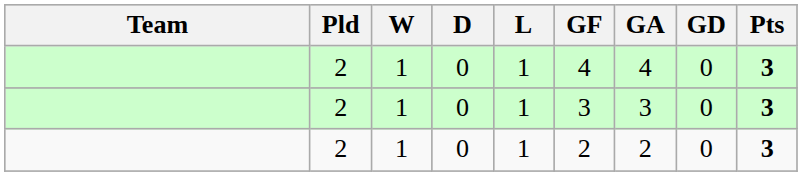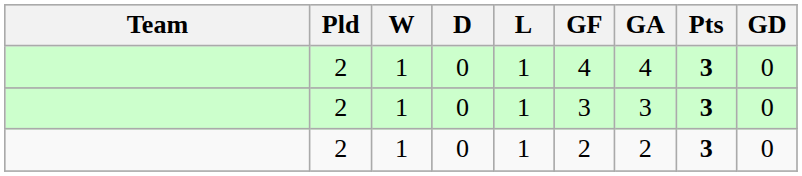columns swapped: (706, 25) <-> (767, 25)
